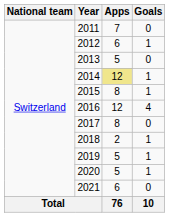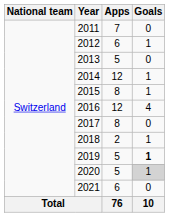(117, 76) khaki background -> (117, 76) no background
(148, 156) normal -> (148, 156) bold
(148, 172) no background -> (148, 172) lightgrey background
